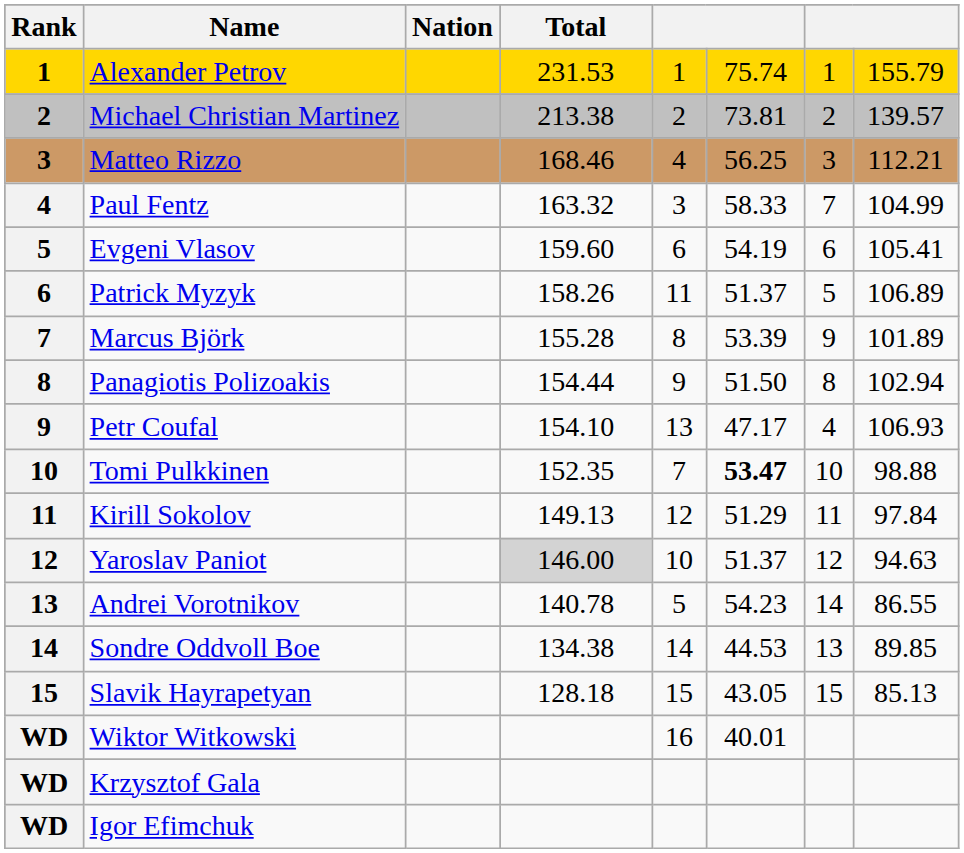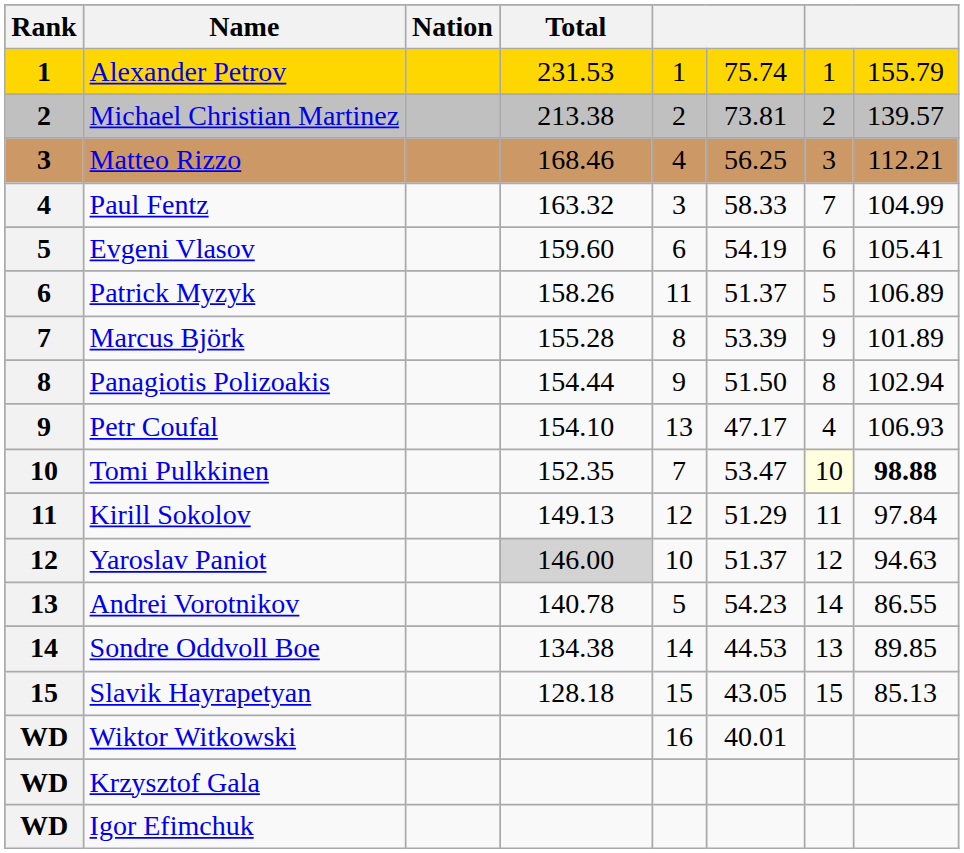(755, 470) bold -> (755, 470) normal
(829, 470) no background -> (829, 470) lightyellow background
(906, 470) normal -> (906, 470) bold
